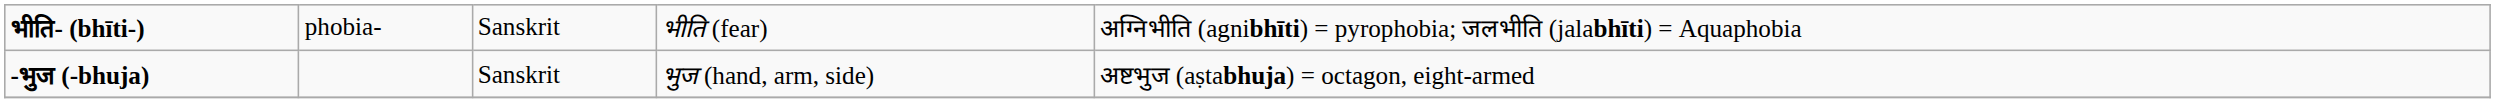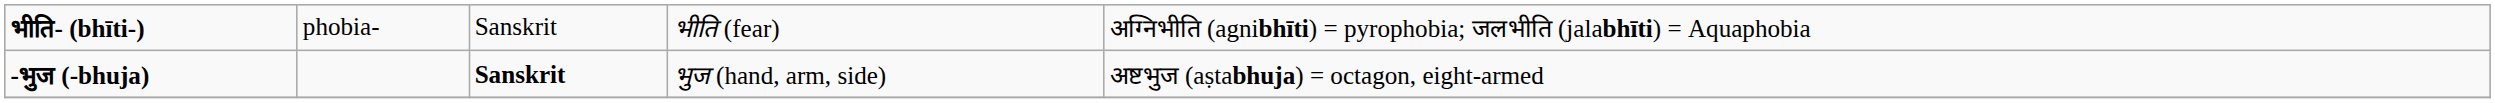(519, 73) normal -> (520, 73) bold
